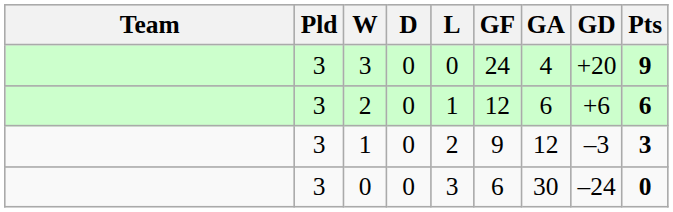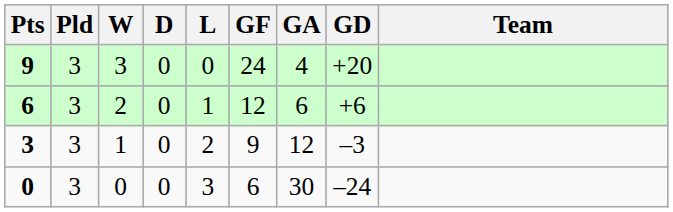columns swapped: (150, 24) <-> (645, 24)
